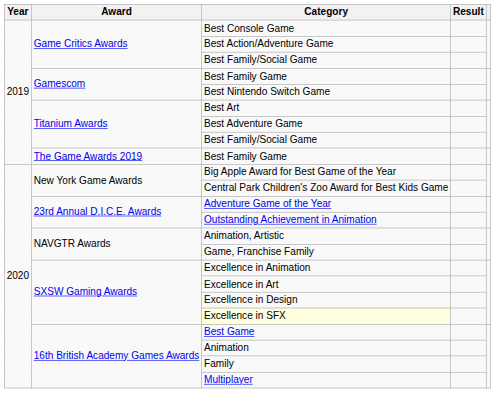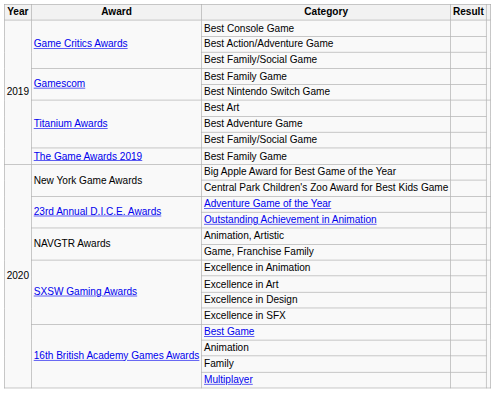(245, 316) lightyellow background -> (245, 316) no background
